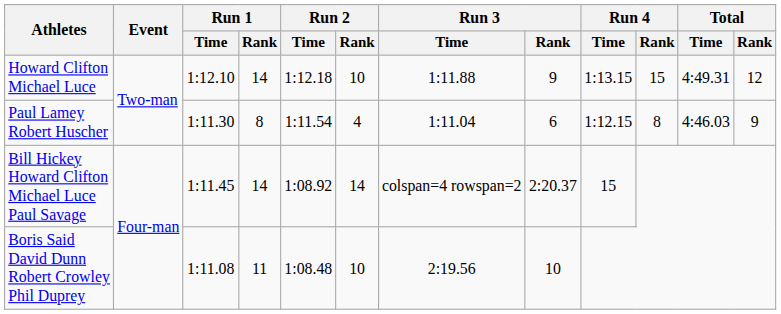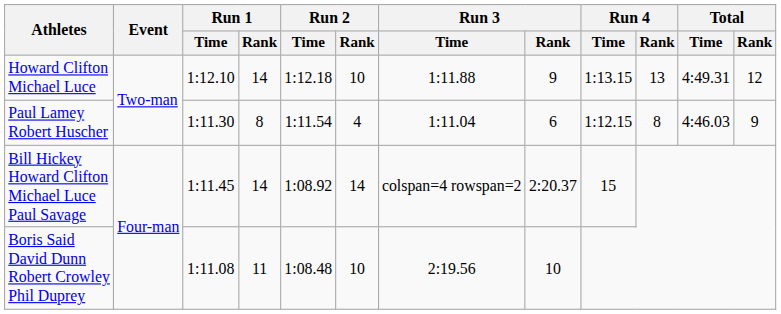(657, 78) 15 -> (657, 78) 13
